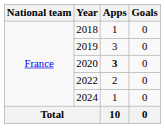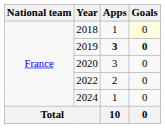(145, 30) no background -> (145, 30) lightyellow background
(115, 47) normal -> (115, 47) bold
(145, 47) normal -> (145, 47) bold
(115, 64) bold -> (115, 64) normal
